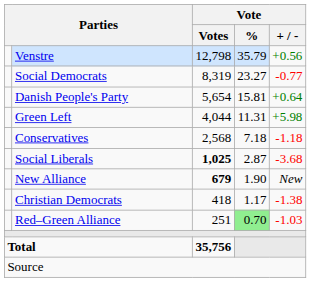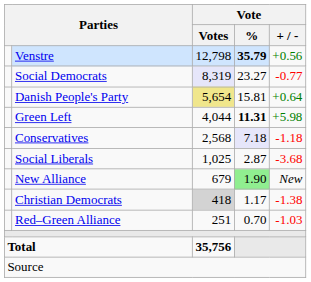(252, 55) normal -> (252, 55) bold
(217, 76) no background -> (217, 76) lavender background
(217, 96) no background -> (217, 96) khaki background
(252, 117) normal -> (252, 117) bold
(255, 138) no background -> (255, 138) lavender background
(217, 158) bold -> (217, 158) normal
(222, 179) bold -> (222, 179) normal
(255, 179) no background -> (255, 179) lightgreen background
(222, 199) no background -> (222, 199) lightgrey background
(255, 220) lightgreen background -> (255, 220) no background
